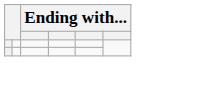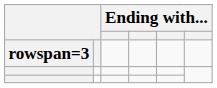+ row: (49, 53)
